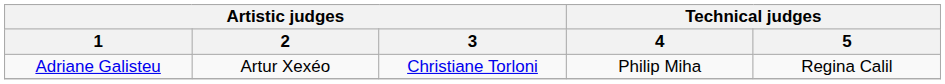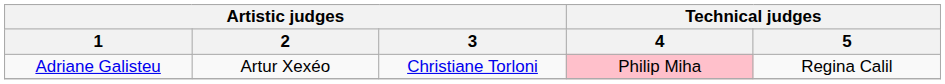(660, 66) no background -> (660, 66) pink background
